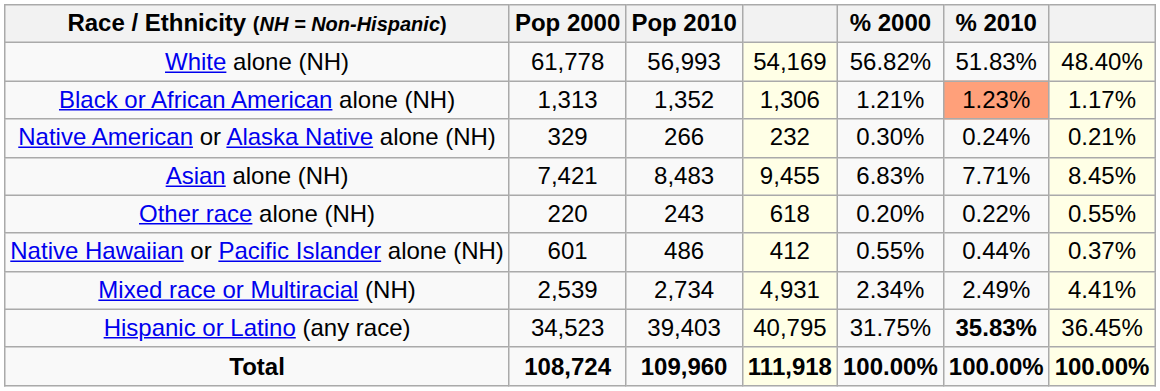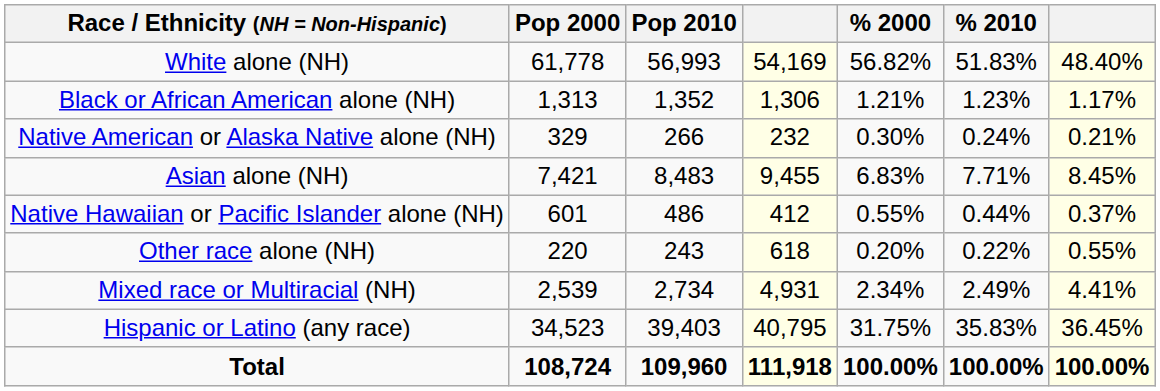(996, 99) lightsalmon background -> (996, 99) no background
rows swapped: (257, 251) <-> (257, 213)
(996, 328) bold -> (996, 328) normal
